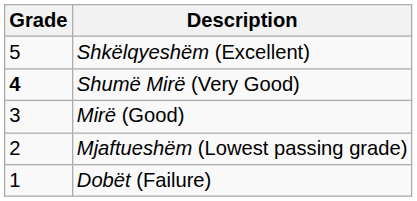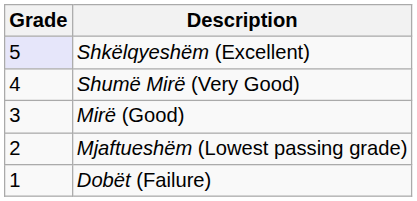(15, 52) no background -> (15, 52) lavender background
(15, 84) bold -> (15, 84) normal
